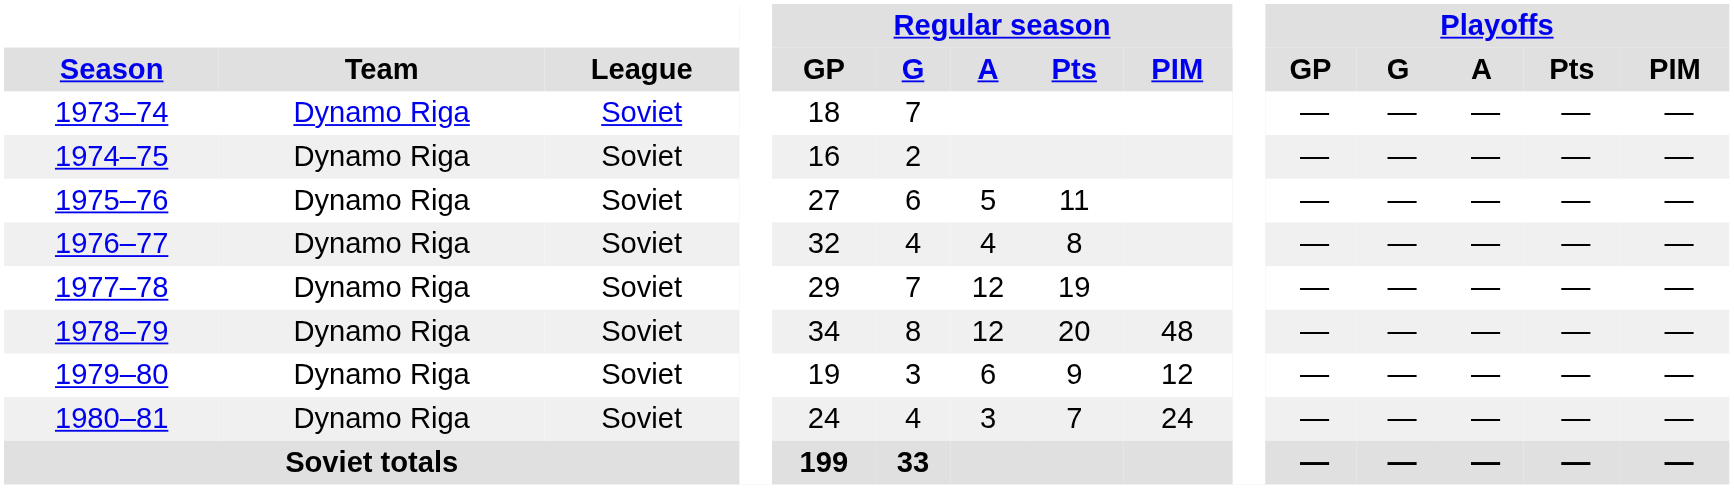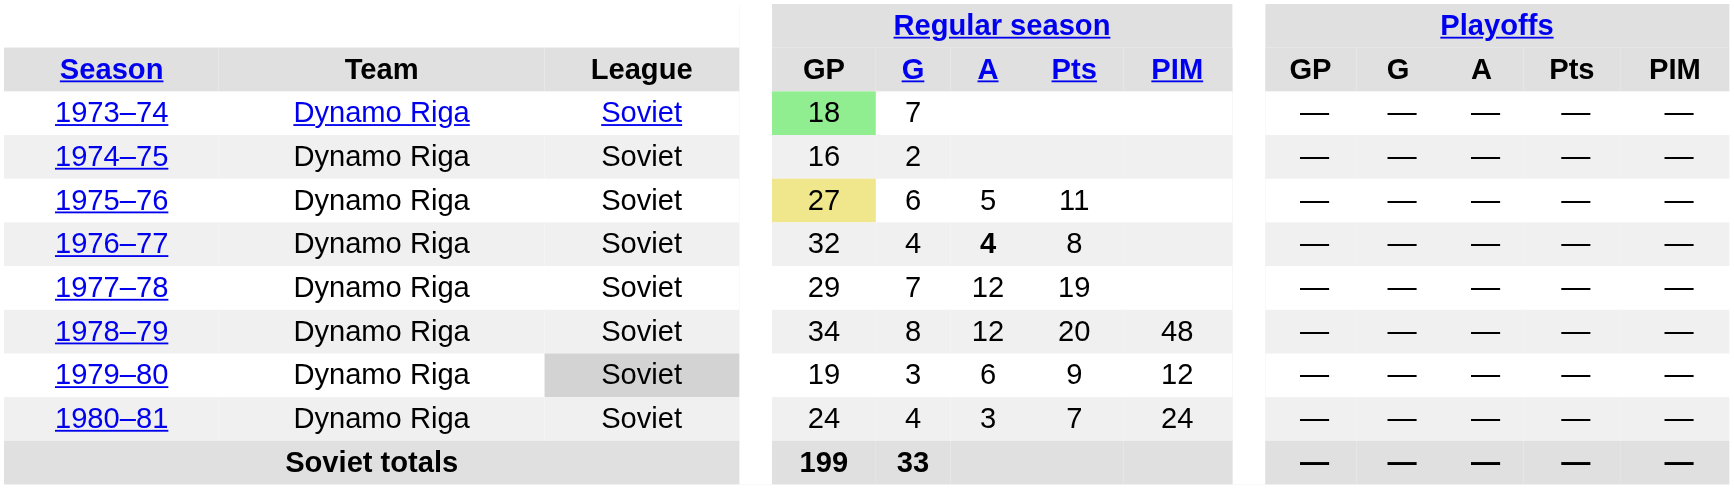(824, 112) no background -> (824, 112) lightgreen background
(824, 200) no background -> (824, 200) khaki background
(988, 243) normal -> (988, 243) bold
(642, 374) no background -> (642, 374) lightgrey background
